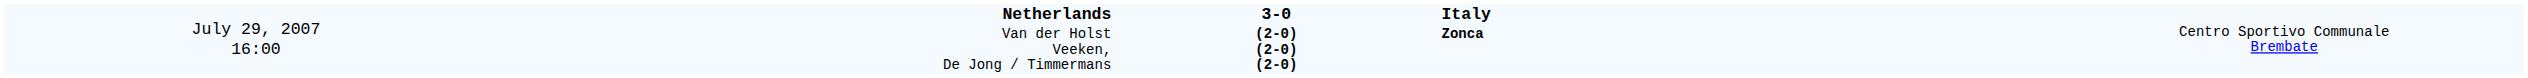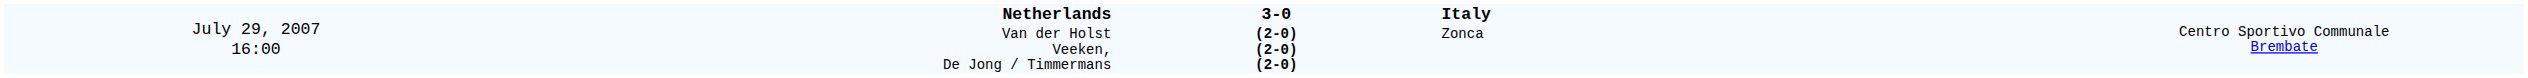(1463, 34) bold -> (1463, 34) normal
